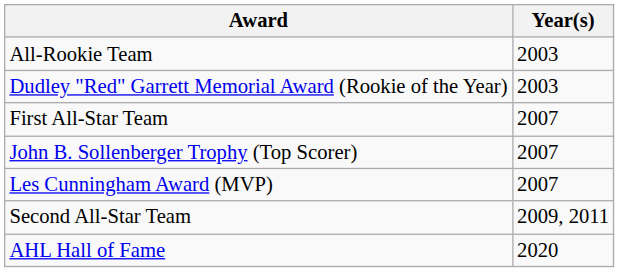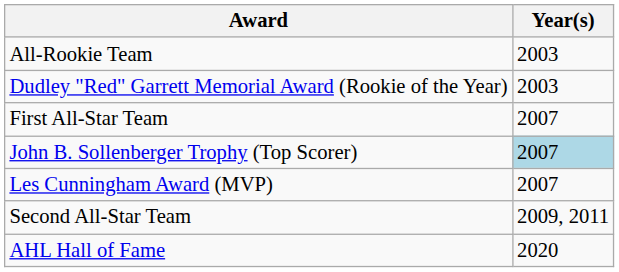(538, 151) no background -> (538, 151) lightblue background
